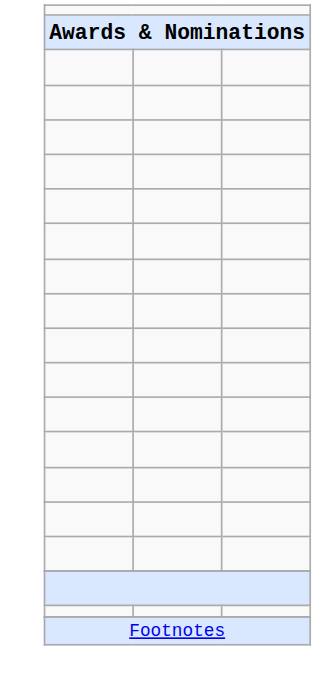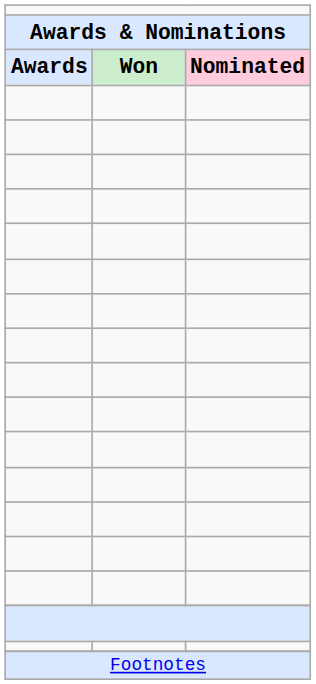+ row: (49, 67)
